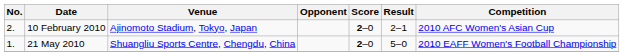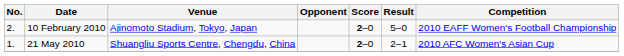(399, 28) 2–1 -> (399, 28) 5–0
(486, 28) 2010 AFC Women's Asian Cup -> (517, 28) 2010 EAFF Women's Football Championship
(399, 43) 5–0 -> (399, 43) 2–1
(517, 43) 2010 EAFF Women's Football Championship -> (486, 43) 2010 AFC Women's Asian Cup
